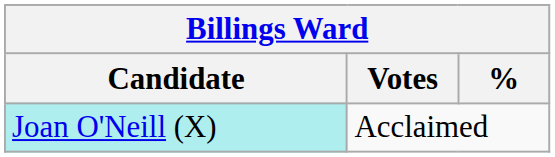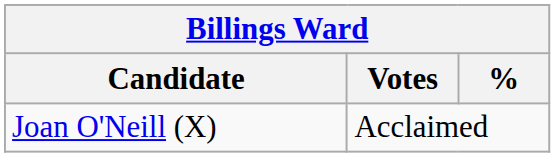(114, 126) paleturquoise background -> (114, 126) no background
